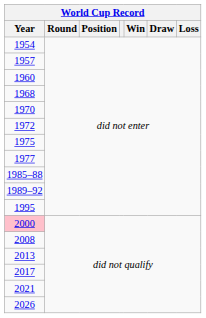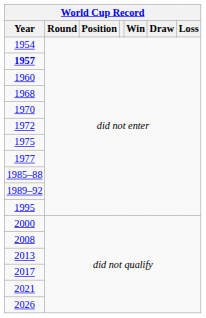(25, 61) normal -> (25, 61) bold
(25, 223) pink background -> (25, 223) no background
